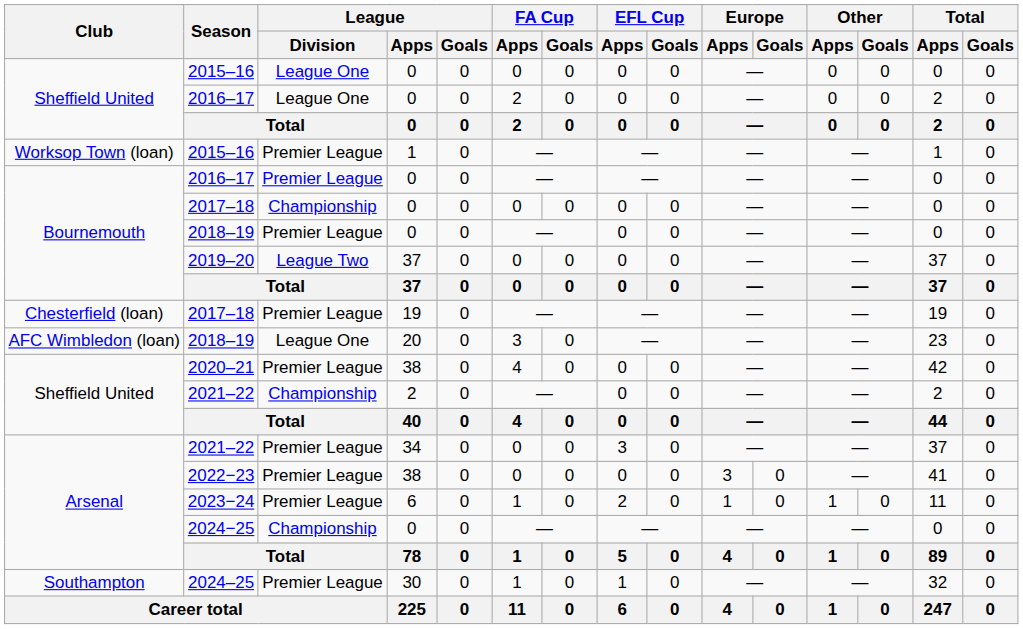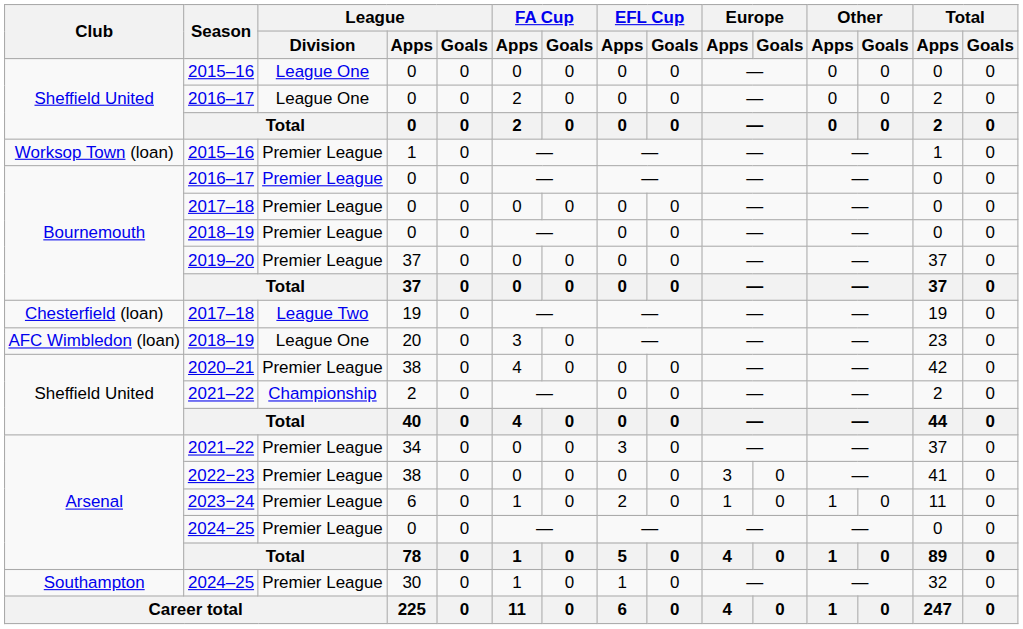(322, 206) Championship -> (322, 206) Premier League
(322, 260) League Two -> (322, 260) Premier League
(322, 313) Premier League -> (322, 313) League Two
(322, 529) Championship -> (322, 529) Premier League
